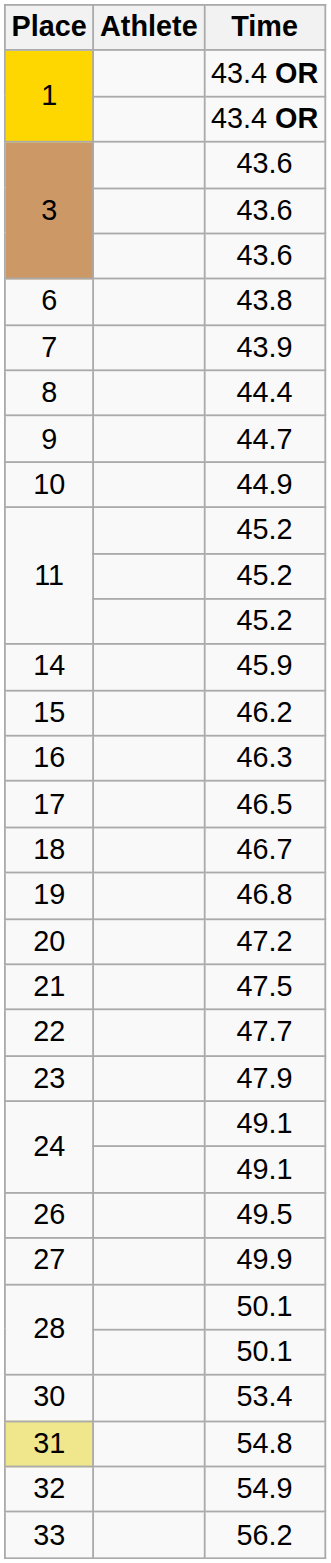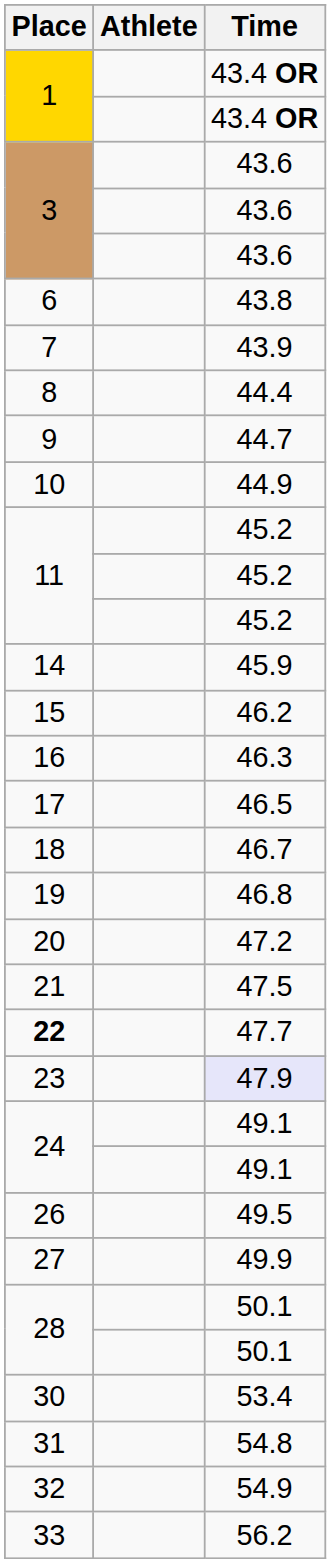(49, 1032) normal -> (49, 1032) bold
(265, 1077) no background -> (265, 1077) lavender background
(49, 1443) khaki background -> (49, 1443) no background
